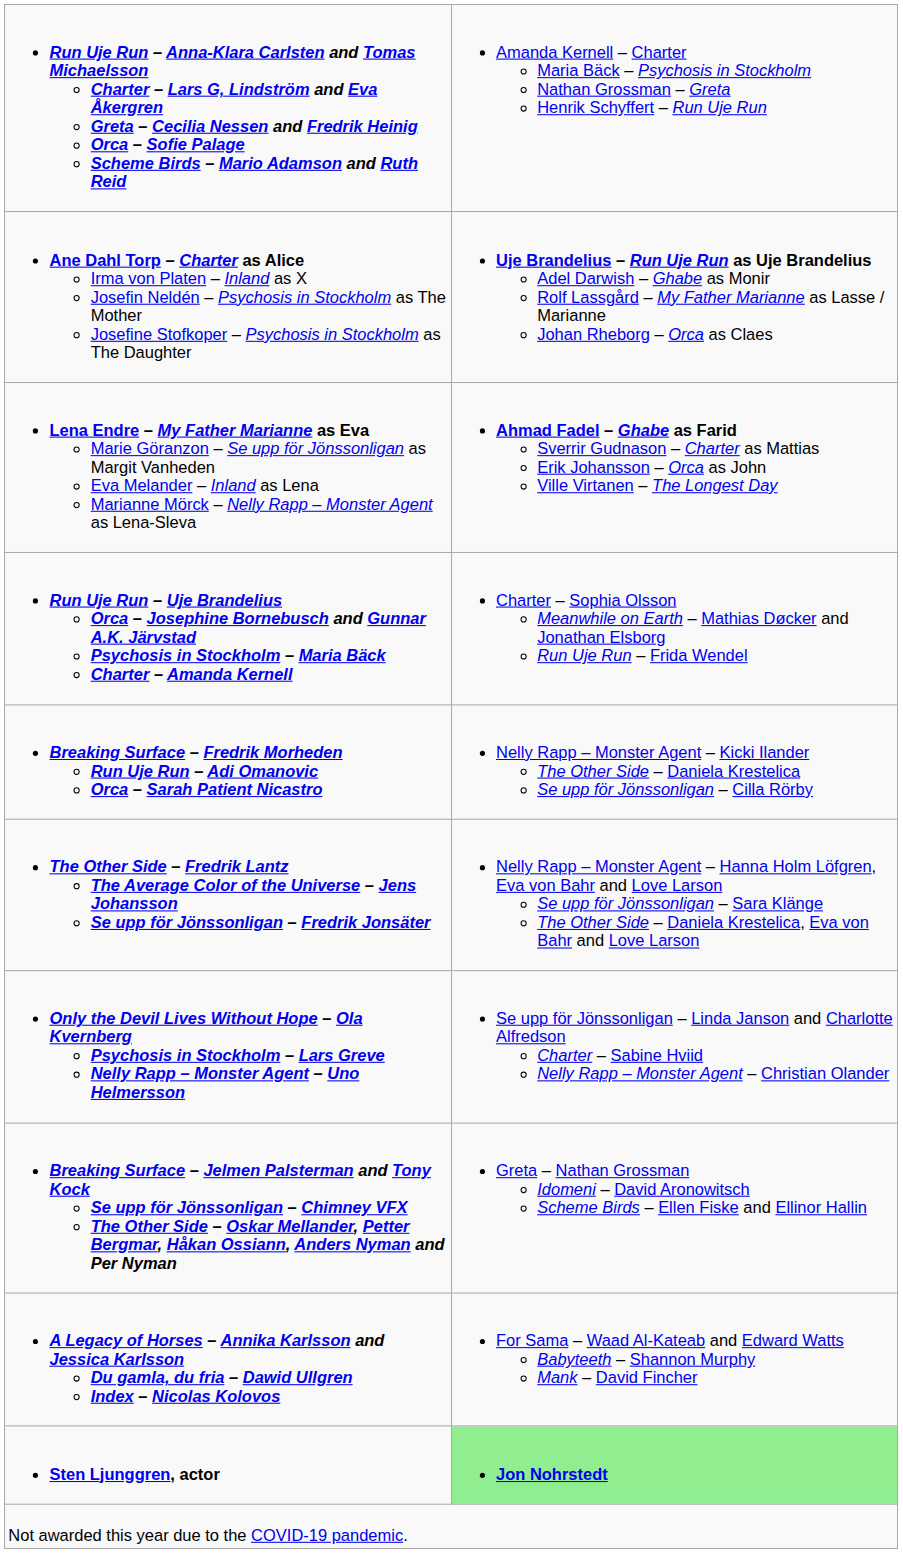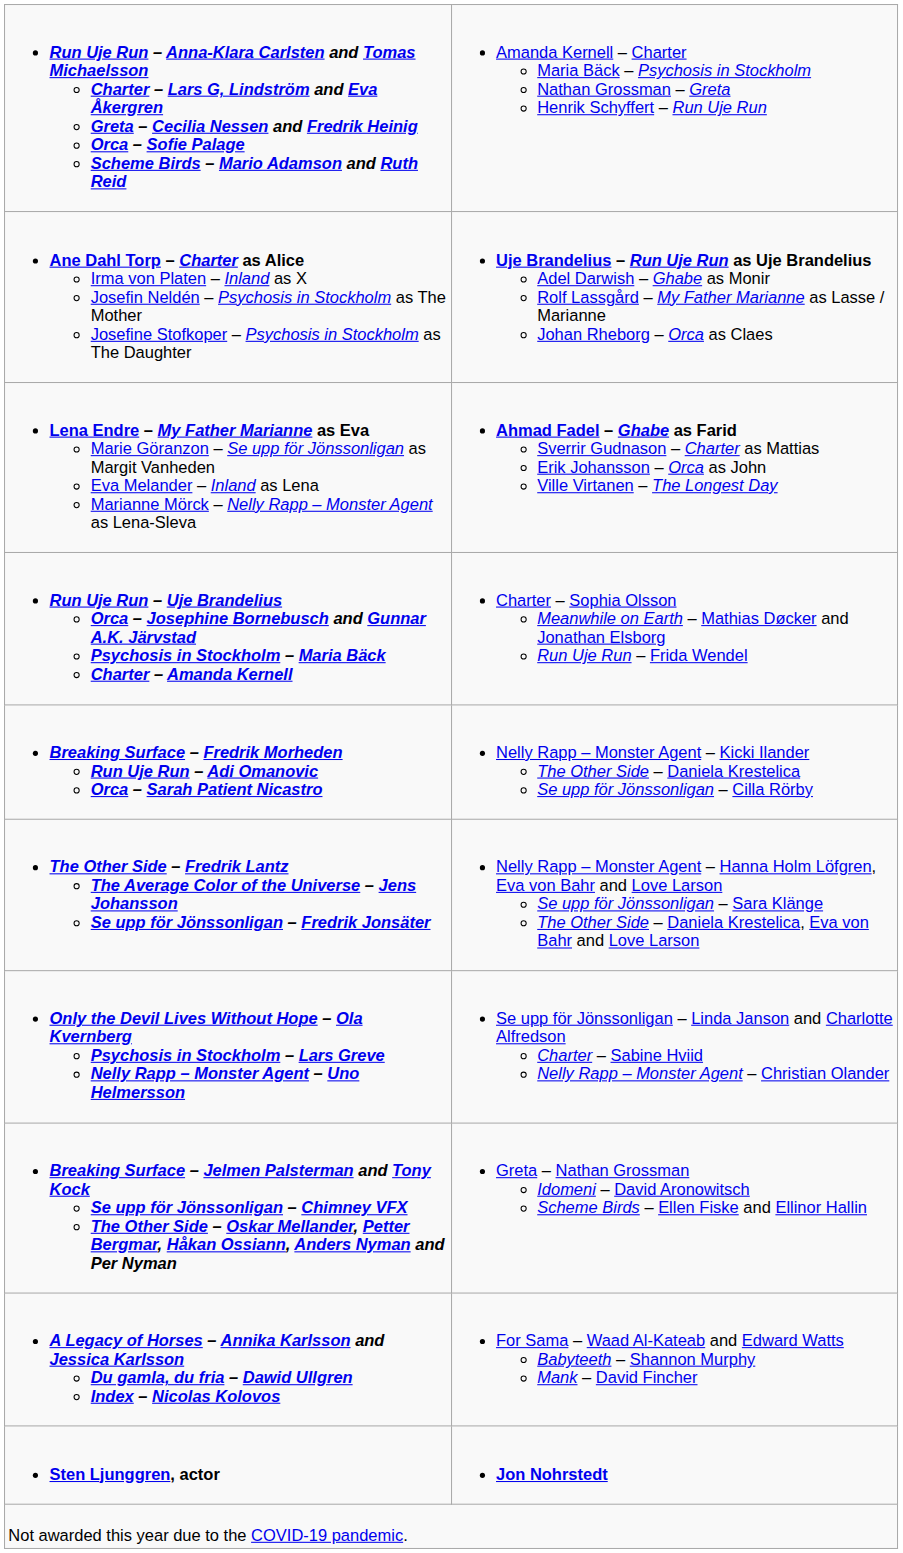(674, 1474) lightgreen background -> (674, 1474) no background
